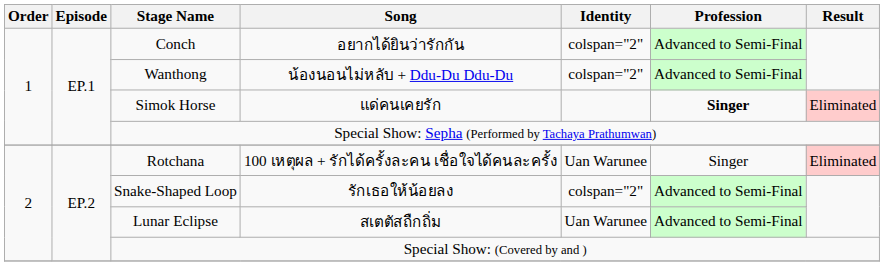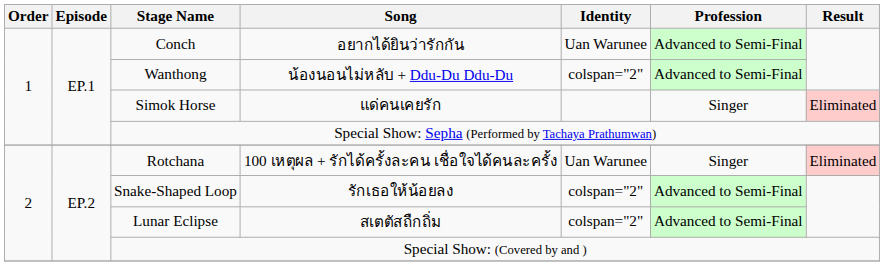(606, 43) colspan="2" -> (606, 43) Uan Warunee
(728, 105) bold -> (728, 105) normal
(606, 221) Uan Warunee -> (606, 221) colspan="2"
